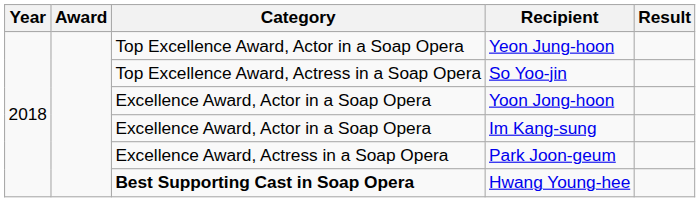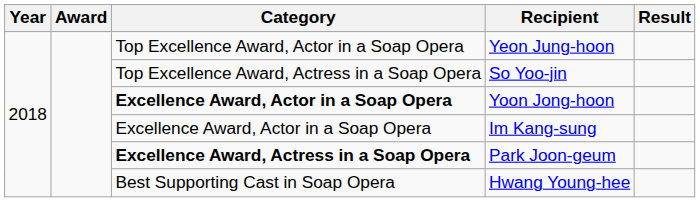(273, 100) normal -> (284, 100) bold
(282, 155) normal -> (293, 155) bold
(265, 182) bold -> (255, 182) normal
